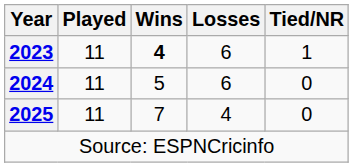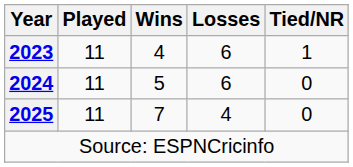(159, 51) bold -> (159, 51) normal
